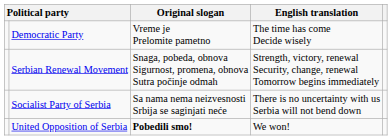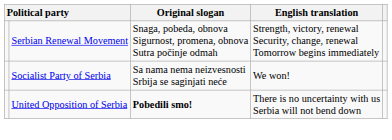- row: (47, 34)
(317, 103) There is no uncertainty with us Serbia will not bend down -> (272, 75) We won!
(272, 126) We won! -> (317, 103) There is no uncertainty with us Serbia will not bend down
